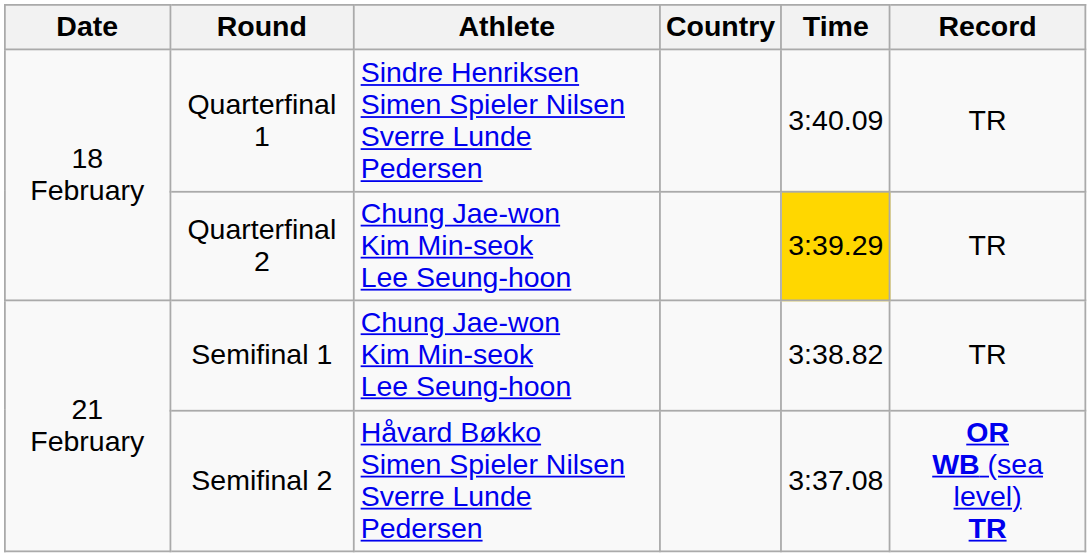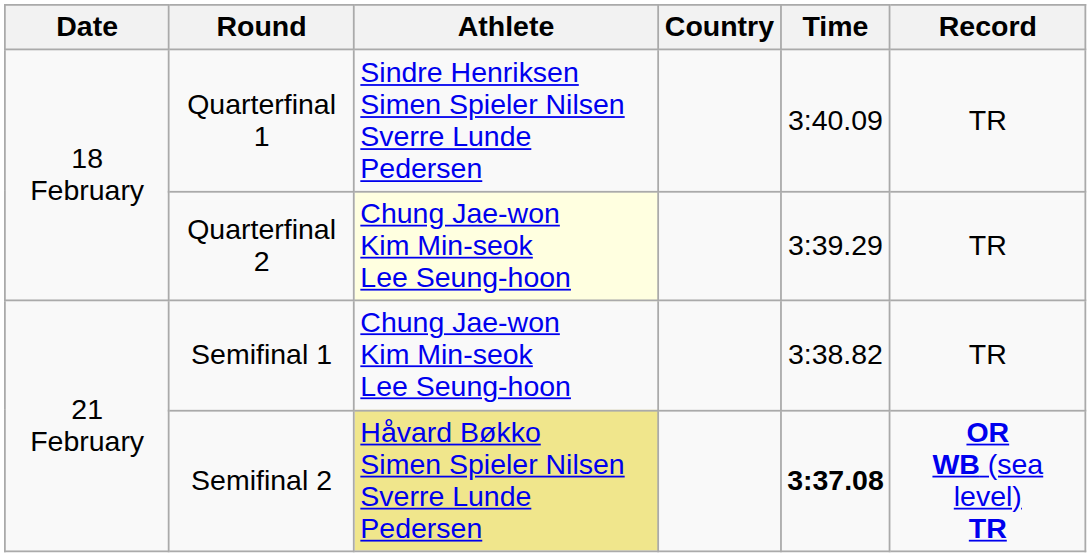(466, 245) no background -> (466, 245) lightyellow background
(836, 245) gold background -> (835, 245) no background
(493, 480) no background -> (493, 480) khaki background
(836, 480) normal -> (835, 480) bold
